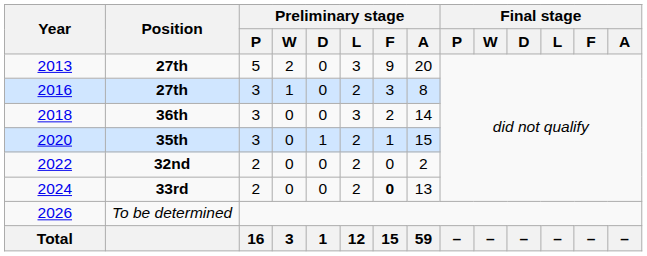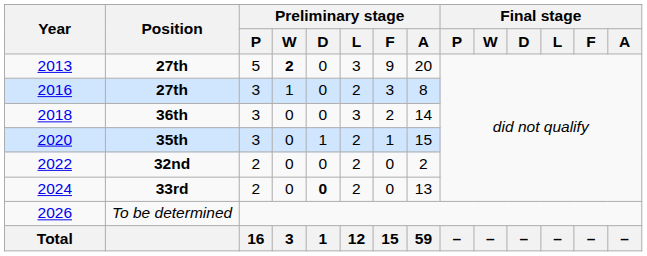(289, 66) normal -> (289, 66) bold
(323, 189) normal -> (323, 189) bold
(390, 189) bold -> (390, 189) normal
